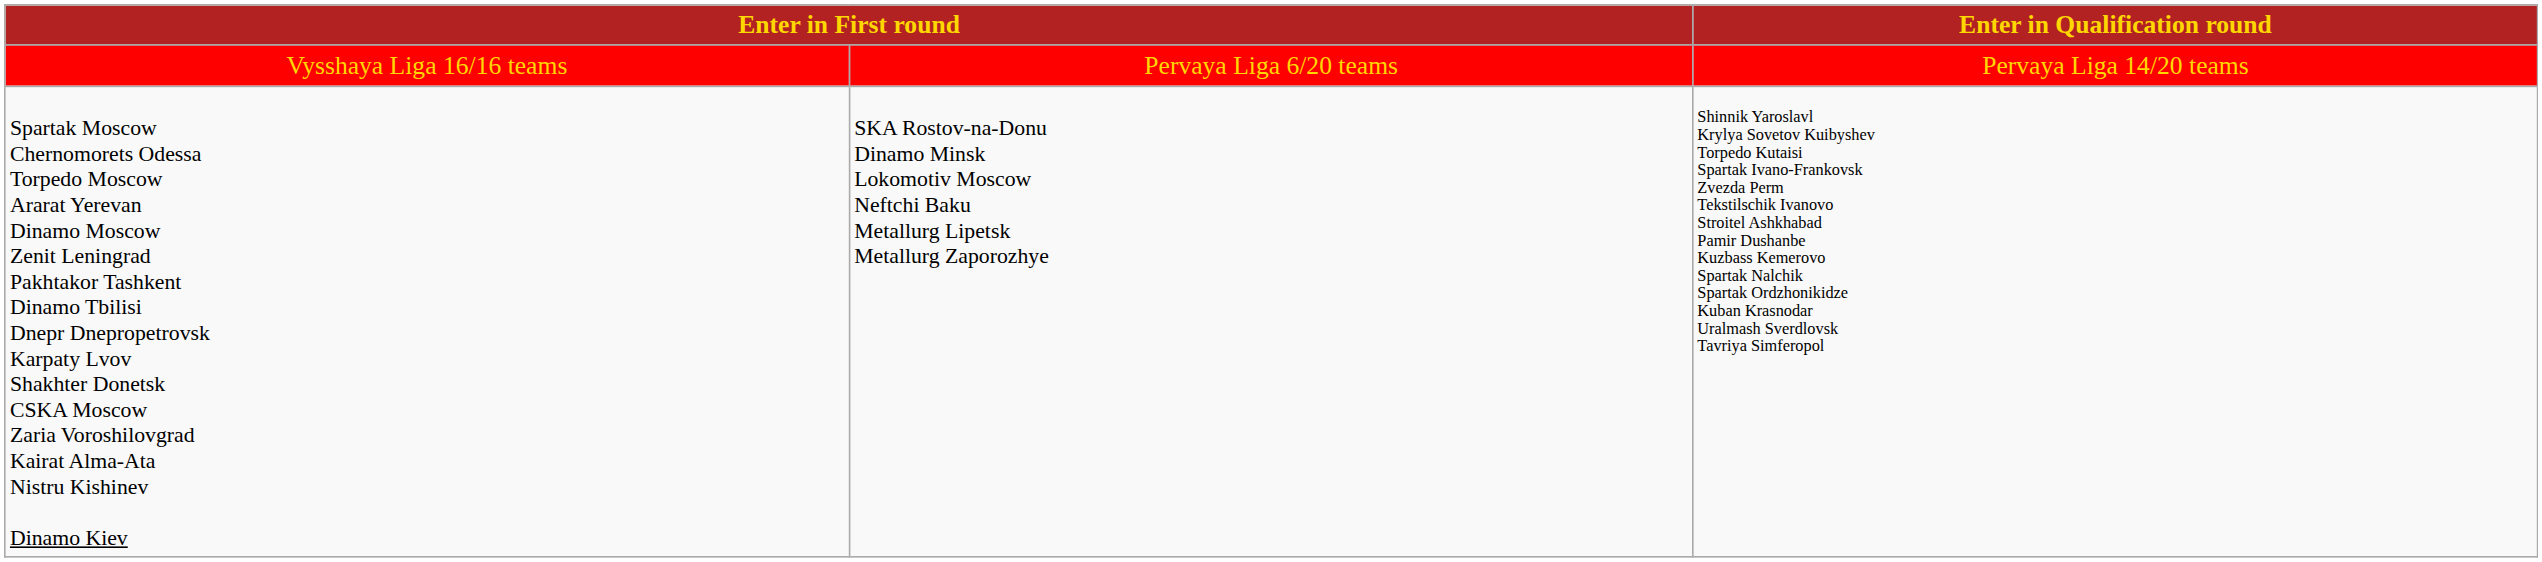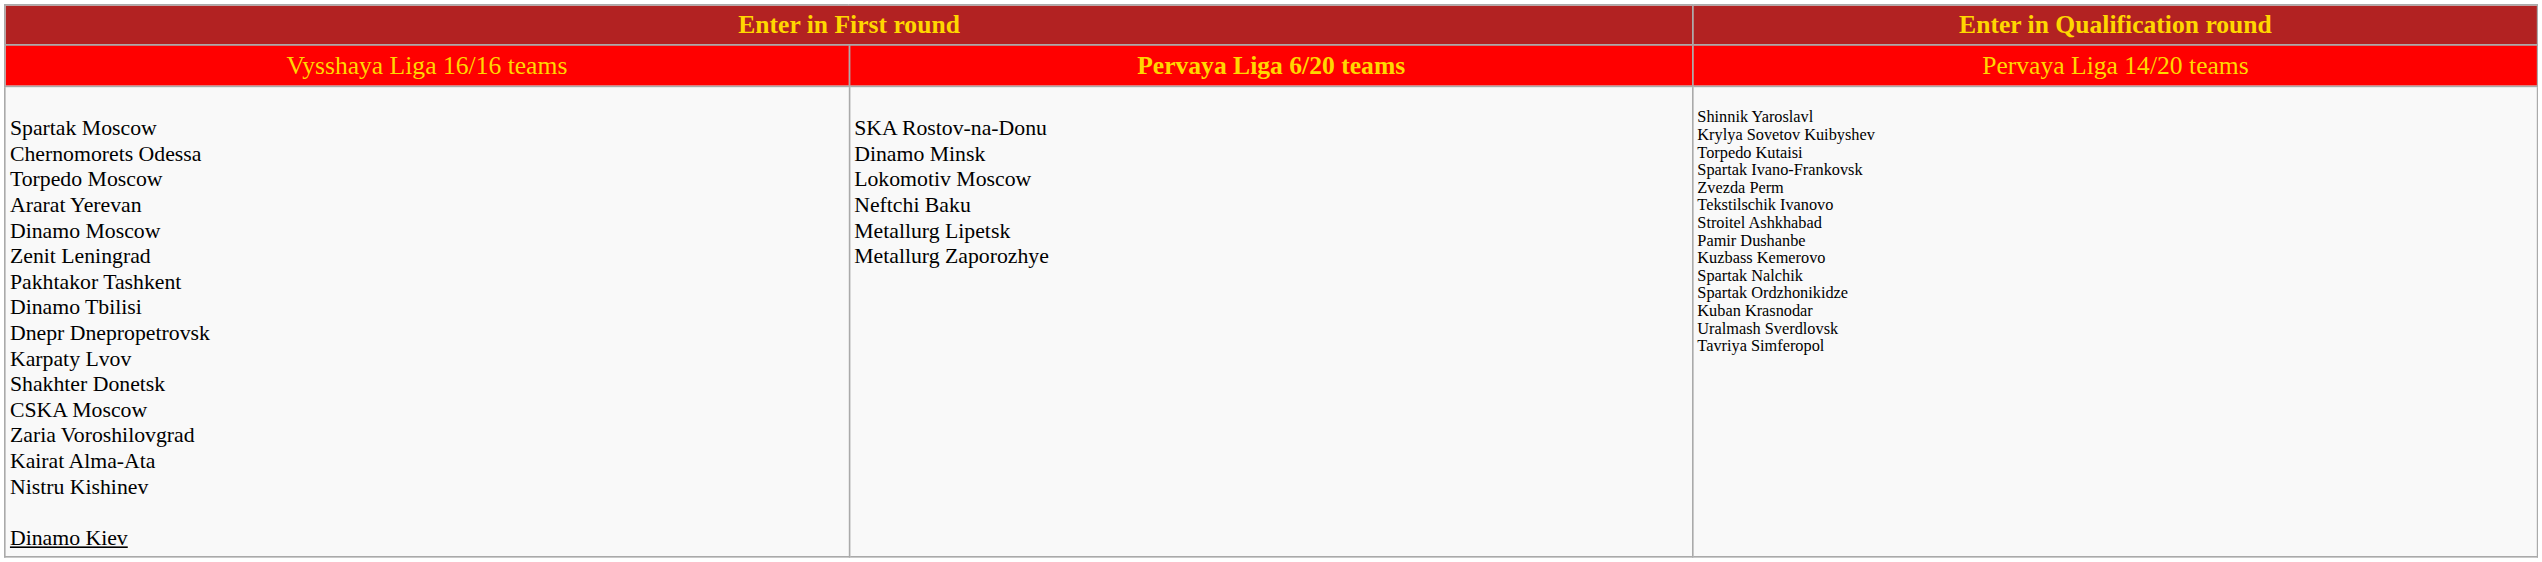(1271, 65) normal -> (1271, 65) bold
